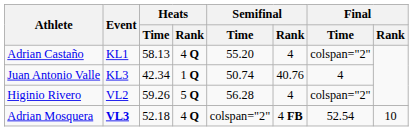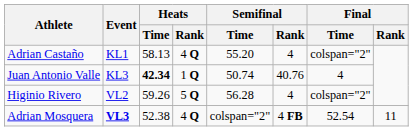(156, 75) normal -> (156, 75) bold
(156, 115) 52.18 -> (156, 115) 52.38
(391, 115) 10 -> (391, 115) 11
